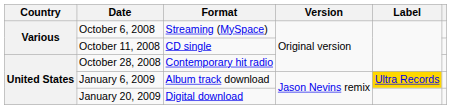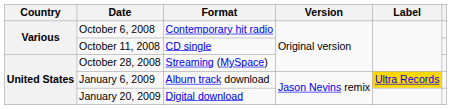(217, 29) Streaming (MySpace) -> (219, 29) Contemporary hit radio
(219, 63) Contemporary hit radio -> (217, 63) Streaming (MySpace)
